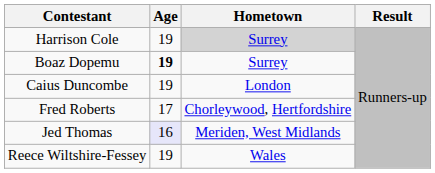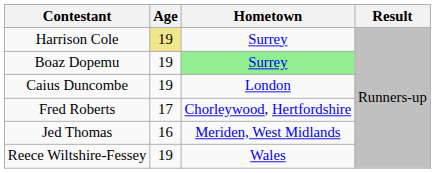(165, 39) no background -> (165, 39) khaki background
(268, 39) lightgrey background -> (268, 39) no background
(165, 62) bold -> (165, 62) normal
(268, 62) no background -> (268, 62) lightgreen background
(165, 132) lavender background -> (165, 132) no background
